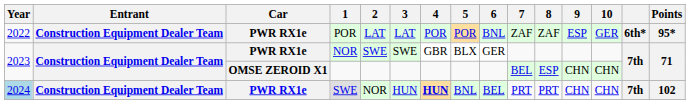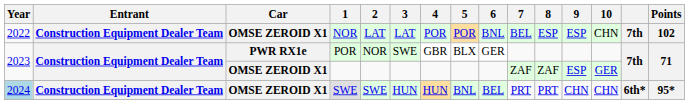(278, 33) PWR RX1e -> (278, 33) OMSE ZEROID X1
(345, 33) POR -> (345, 33) NOR
(522, 33) ZAF -> (521, 33) BEL
(549, 33) ZAF -> (548, 33) ESP
(607, 33) GER -> (606, 33) CHN
(635, 33) 6th* -> (635, 33) 7th
(667, 33) 95* -> (666, 33) 102
(345, 52) NOR -> (345, 52) POR
(375, 52) SWE -> (375, 52) NOR
(522, 71) BEL -> (521, 71) ZAF
(549, 71) ESP -> (548, 71) ZAF
(577, 71) CHN -> (576, 71) ESP
(607, 71) CHN -> (606, 71) GER
(278, 90) PWR RX1e -> (278, 90) OMSE ZEROID X1
(375, 90) NOR -> (375, 90) SWE
(436, 90) bold -> (435, 90) normal
(635, 90) 7th -> (635, 90) 6th*
(667, 90) 102 -> (666, 90) 95*
